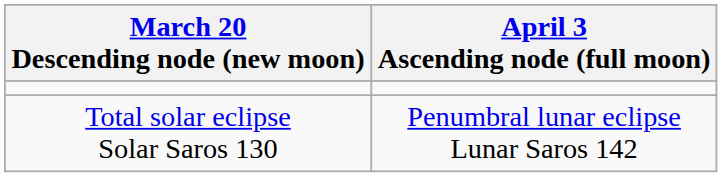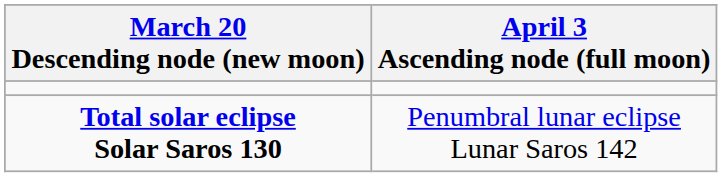(188, 132) normal -> (188, 132) bold
